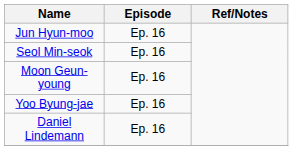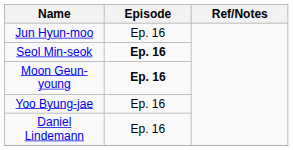(148, 52) normal -> (148, 52) bold
(148, 77) normal -> (148, 77) bold
